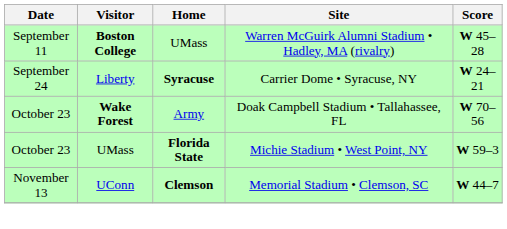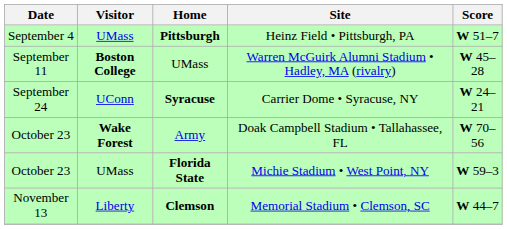+ row: (190, 35)
(115, 78) Liberty -> (115, 99) UConn
(115, 185) UConn -> (115, 206) Liberty
